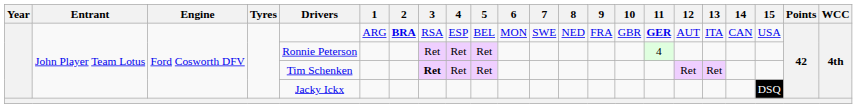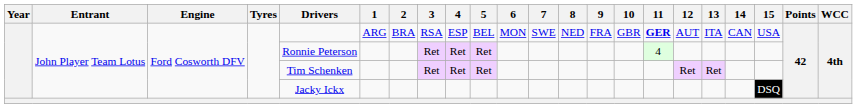(404, 32) bold -> (403, 32) normal
(432, 70) bold -> (432, 70) normal
